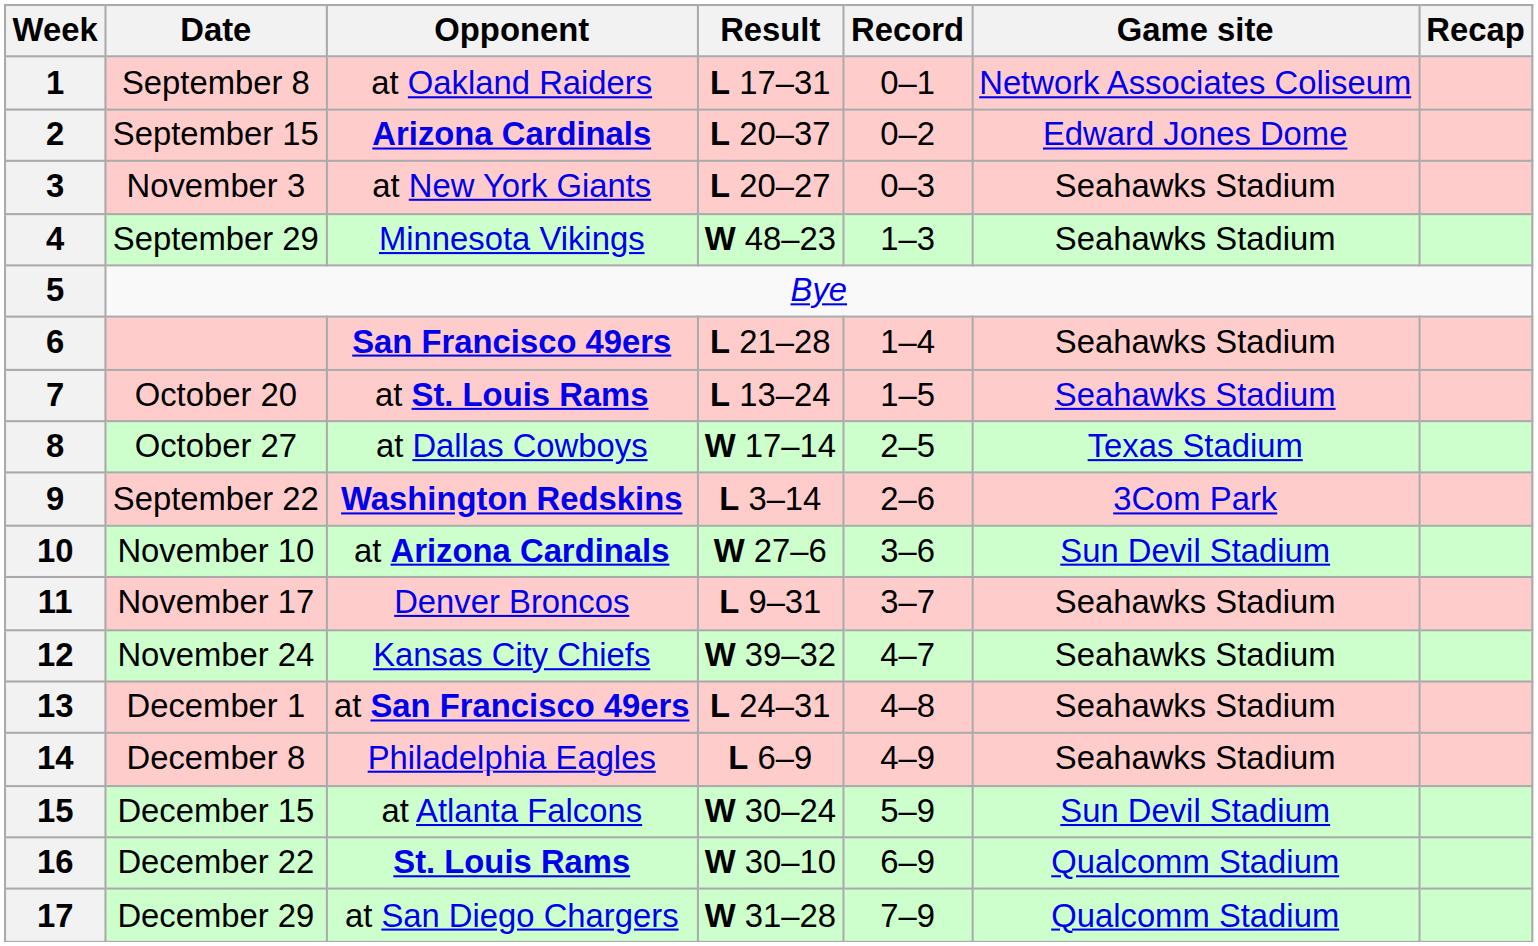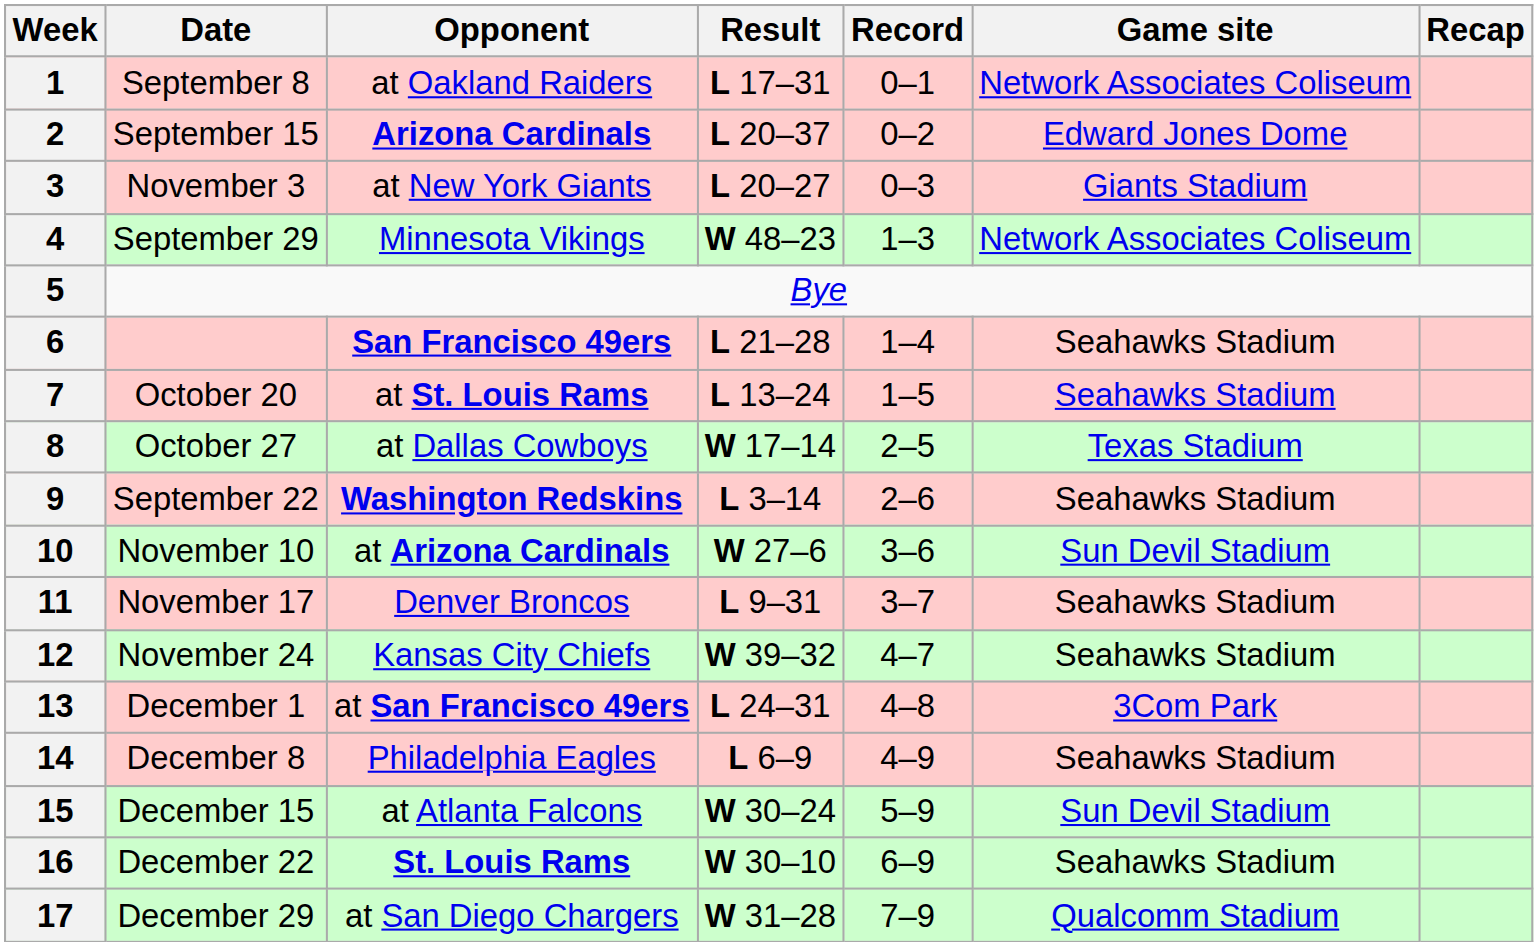(1195, 186) Seahawks Stadium -> (1195, 186) Giants Stadium
(1195, 238) Seahawks Stadium -> (1195, 238) Network Associates Coliseum
(1195, 498) 3Com Park -> (1195, 498) Seahawks Stadium
(1195, 706) Seahawks Stadium -> (1195, 706) 3Com Park
(1195, 862) Qualcomm Stadium -> (1195, 862) Seahawks Stadium
